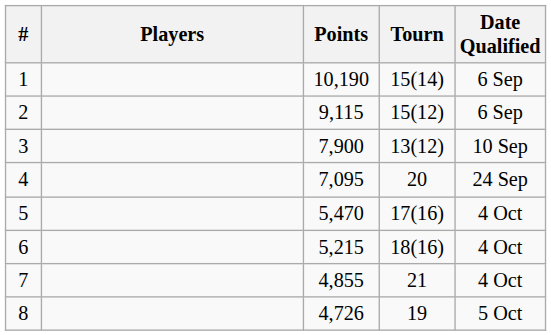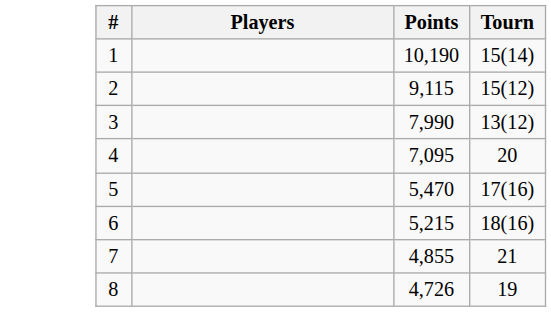- column: (500, 34)
(341, 146) 7,900 -> (431, 122) 7,990
